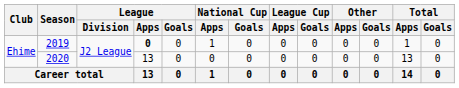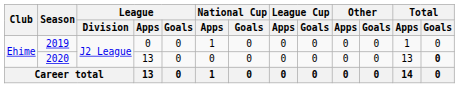(148, 44) bold -> (148, 44) normal
(438, 59) normal -> (438, 59) bold
